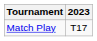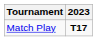(79, 28) normal -> (79, 28) bold
